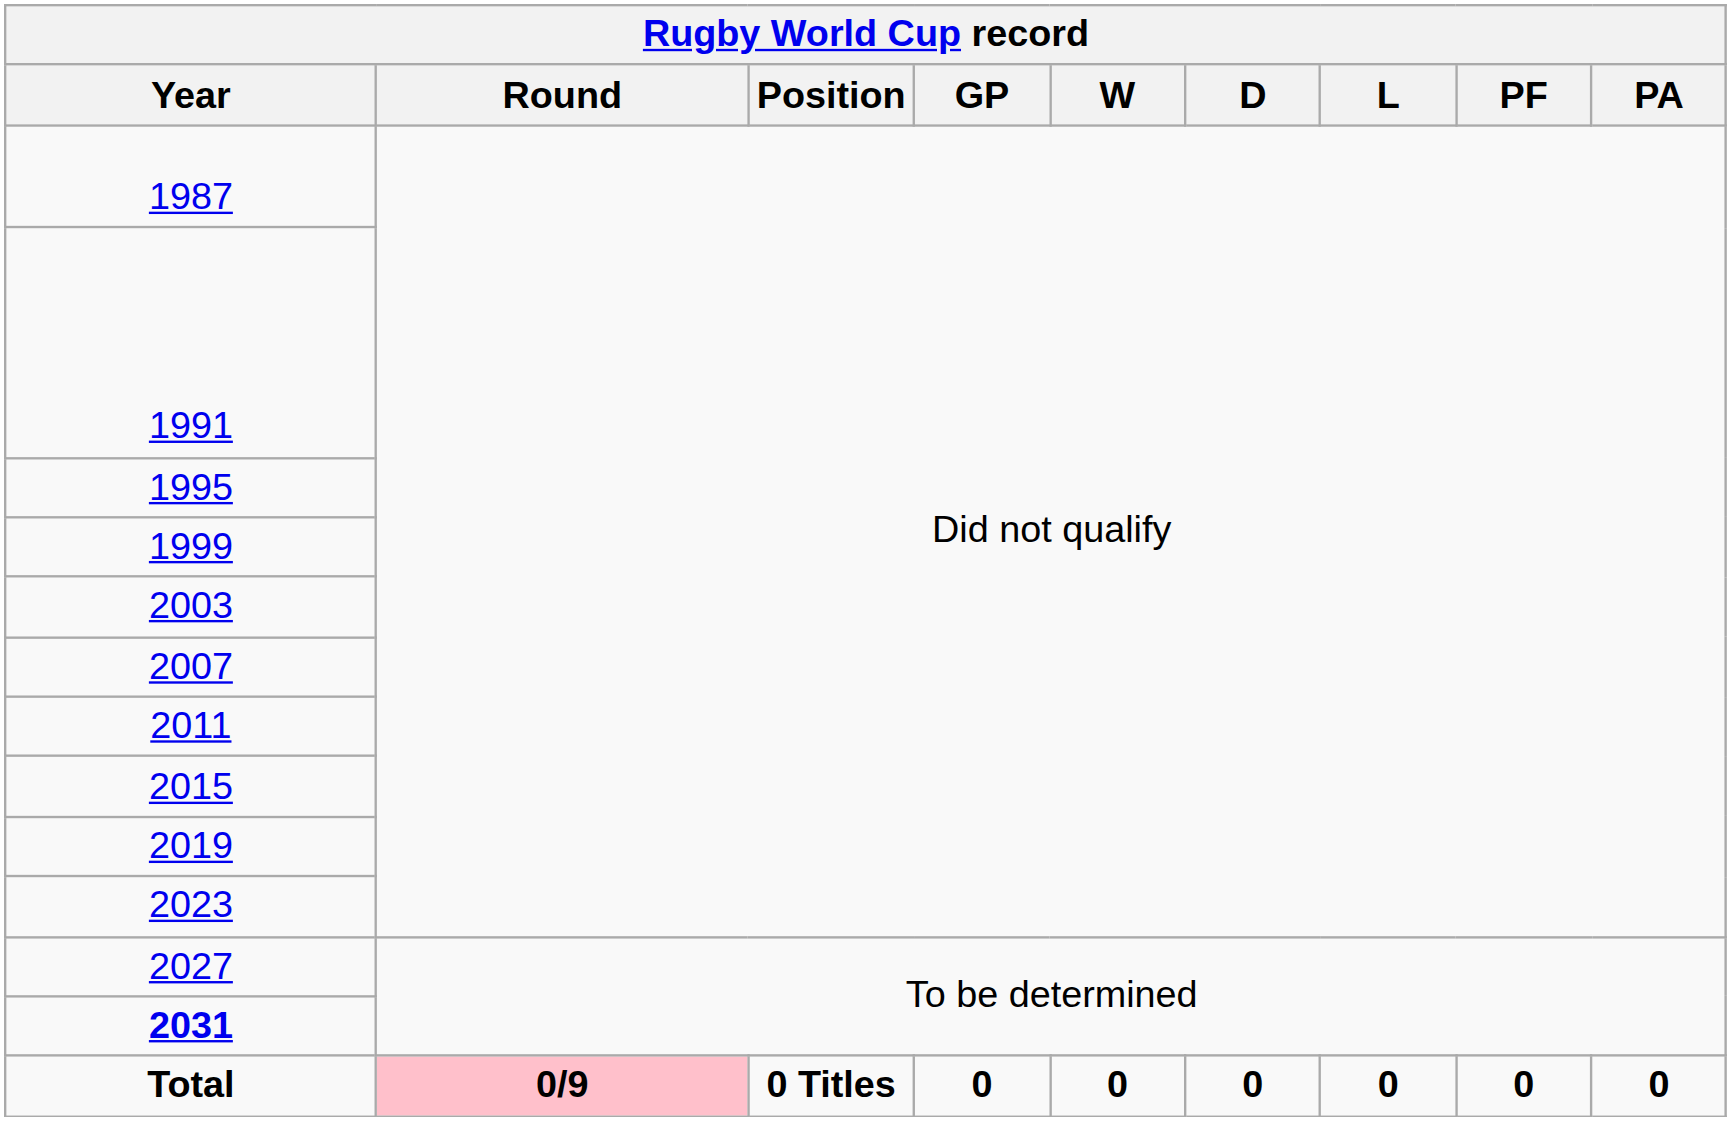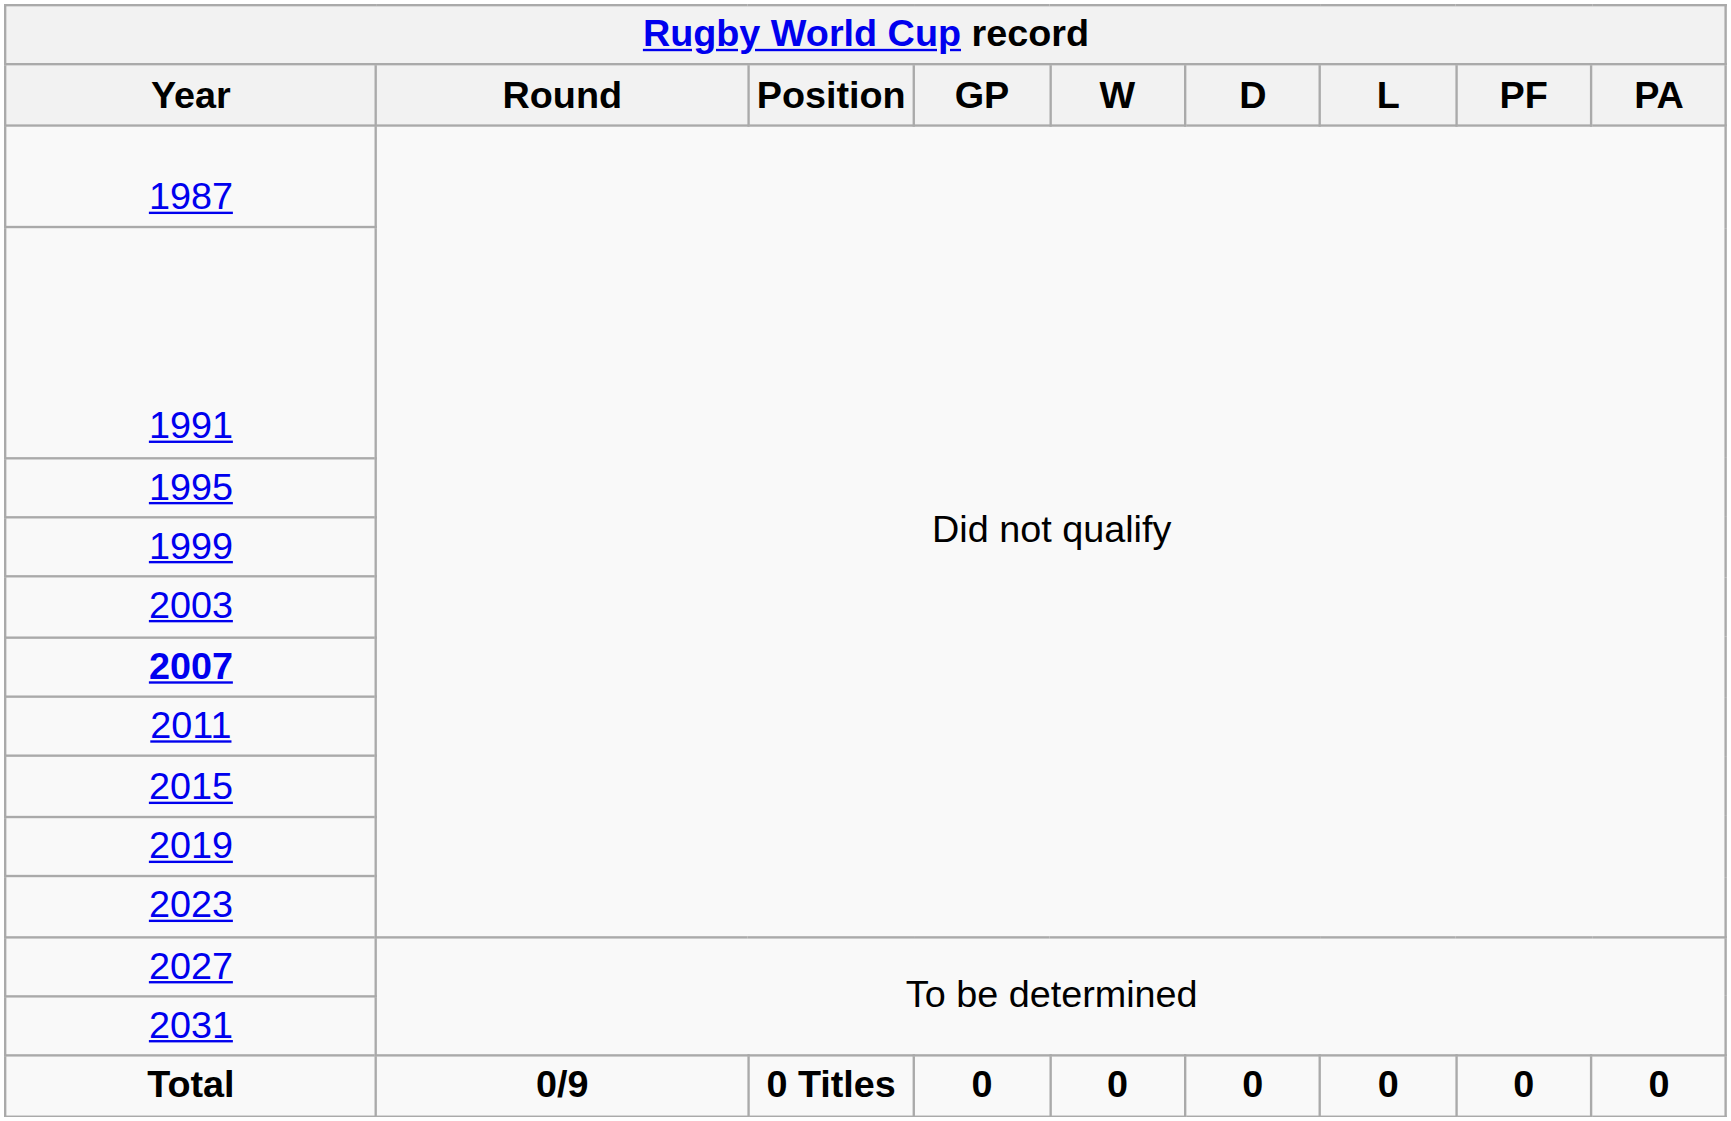(191, 666) normal -> (191, 666) bold
(191, 1025) bold -> (191, 1025) normal
(562, 1085) pink background -> (562, 1085) no background
